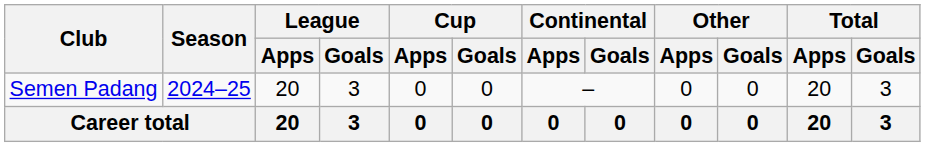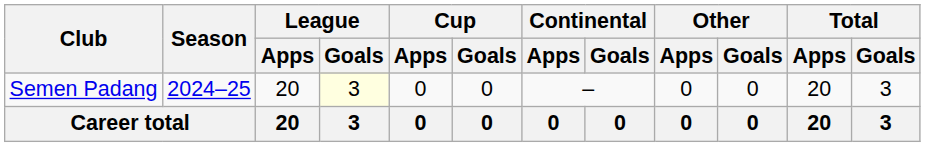(354, 89) no background -> (354, 89) lightyellow background
